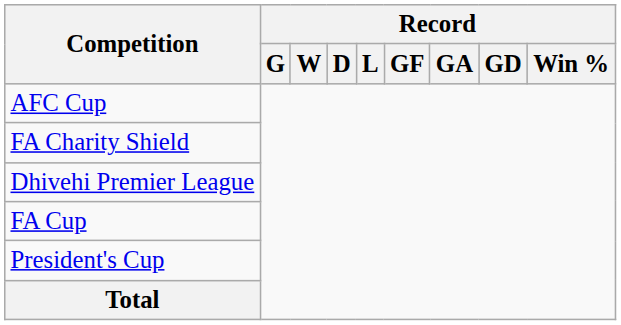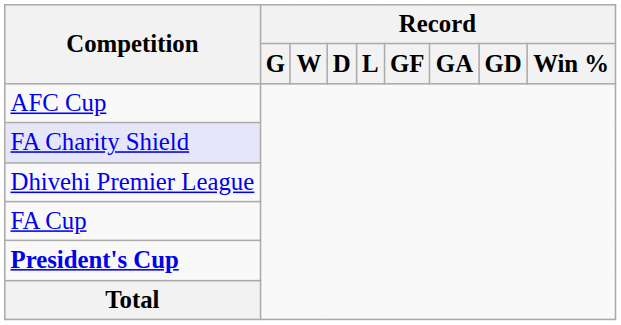(100, 142) no background -> (100, 142) lavender background
(87, 260) normal -> (95, 260) bold
